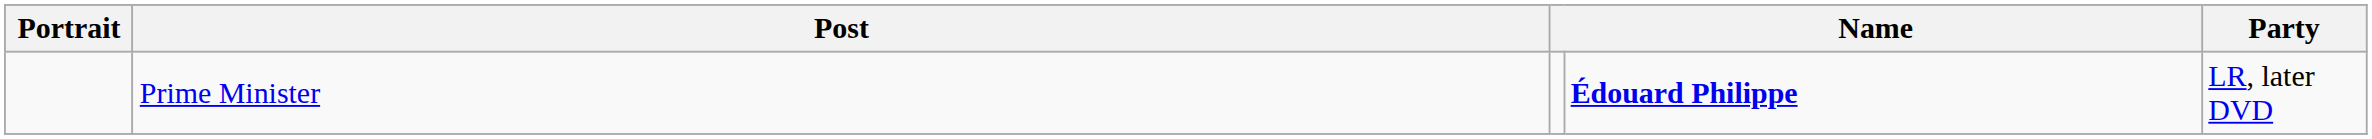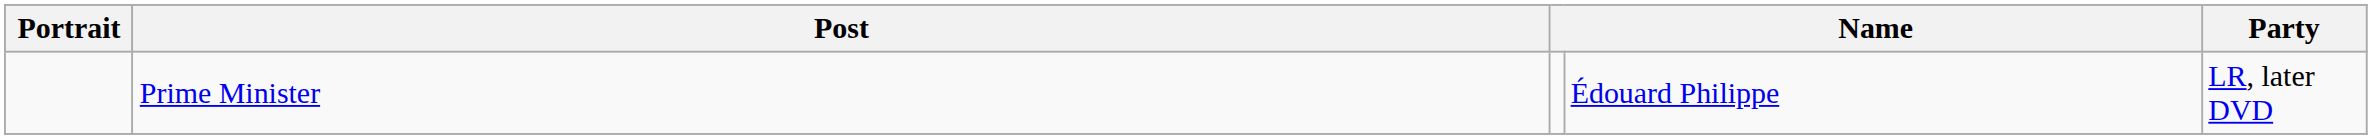(1684, 92) bold -> (1675, 92) normal
